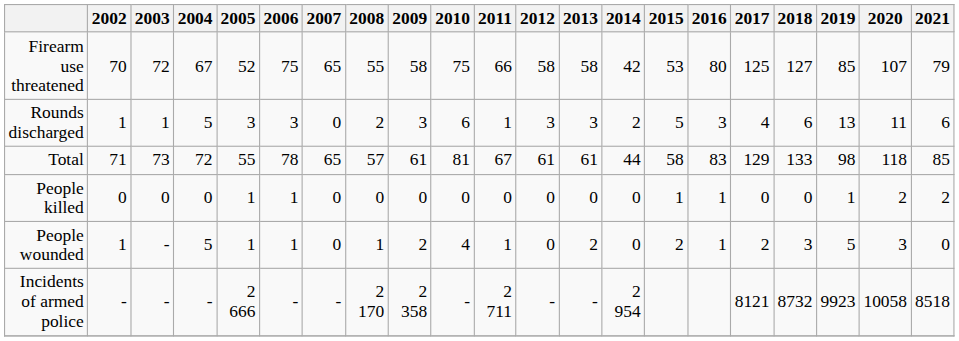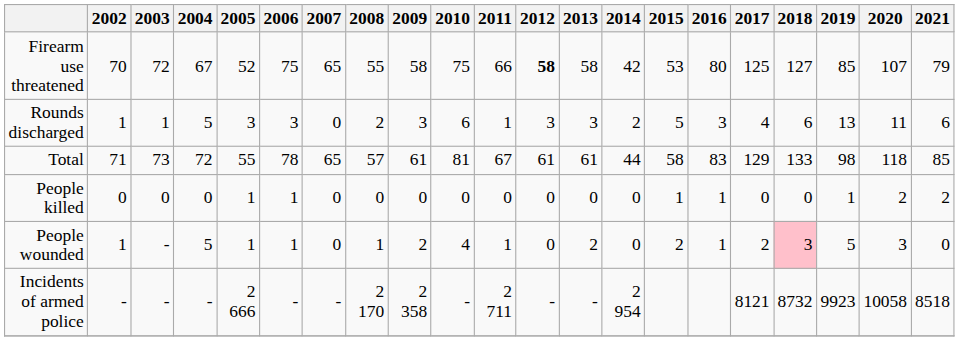(546, 65) normal -> (546, 65) bold
(808, 244) no background -> (808, 244) pink background
